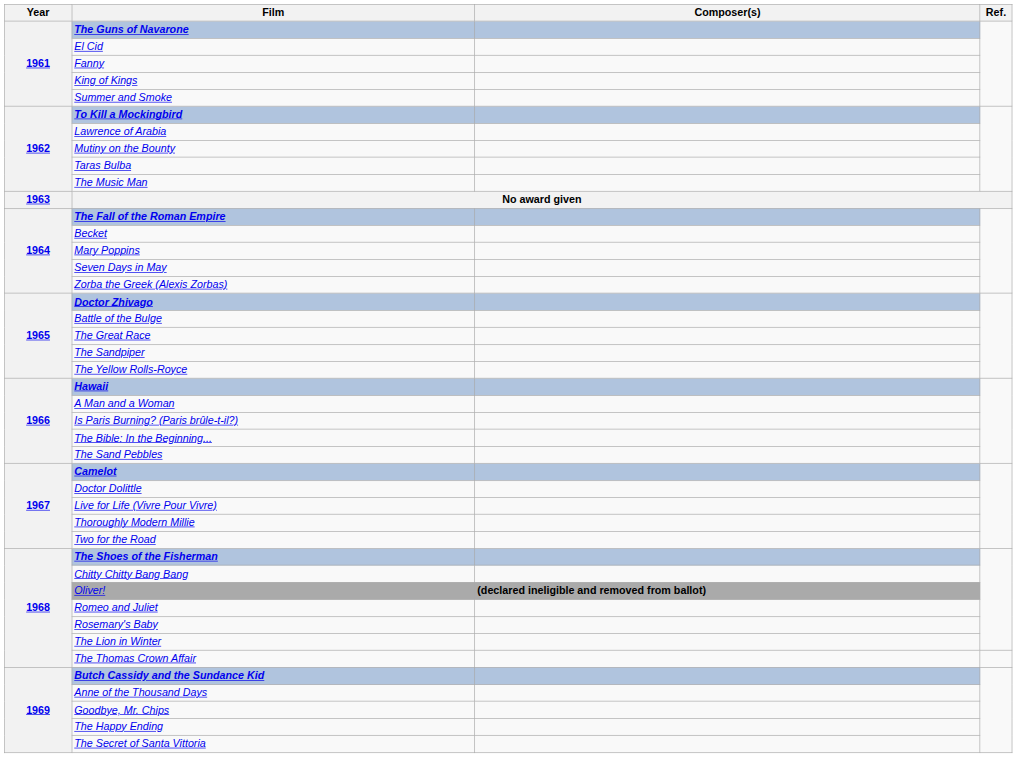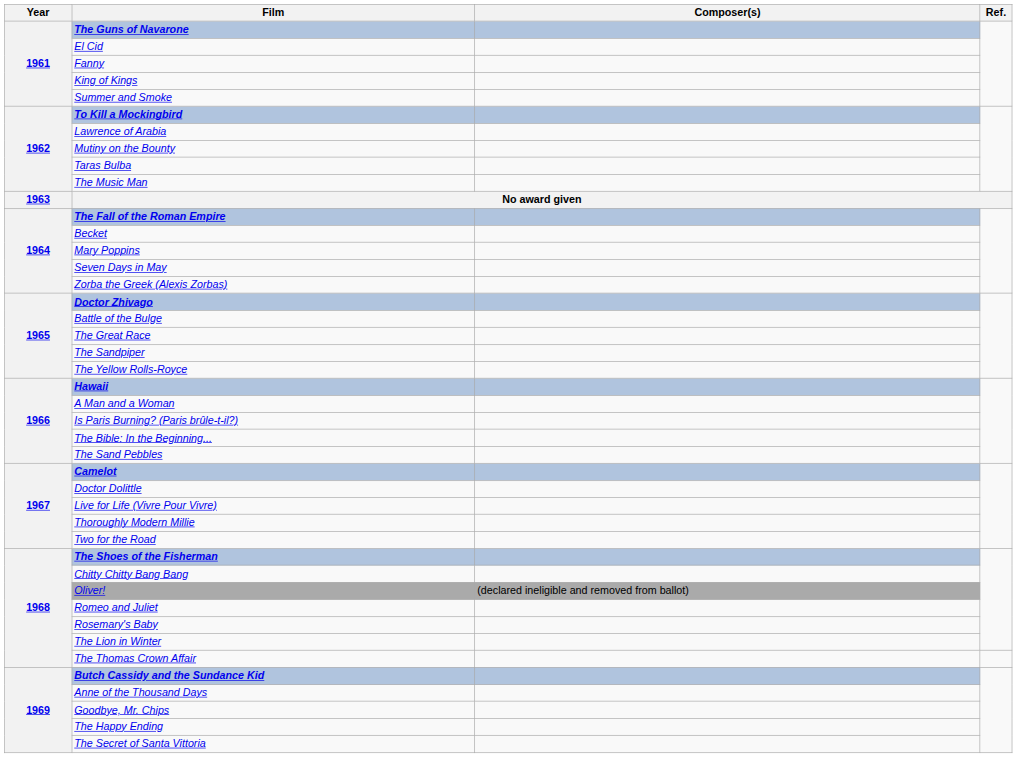(592, 591) bold -> (583, 591) normal
